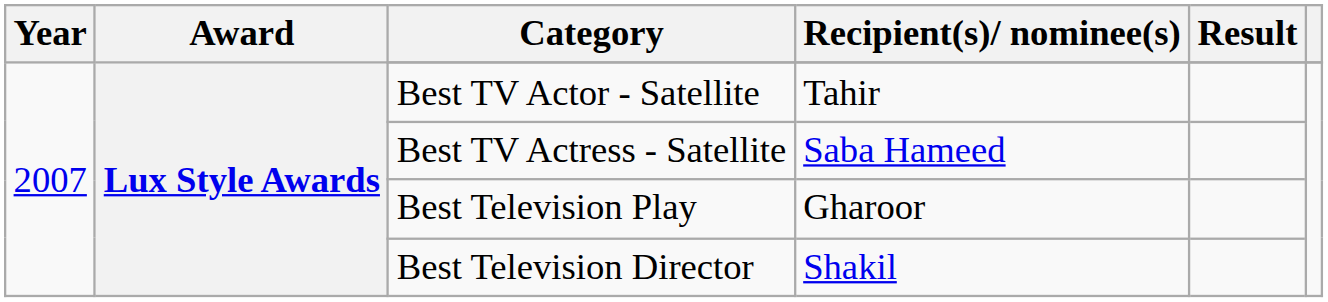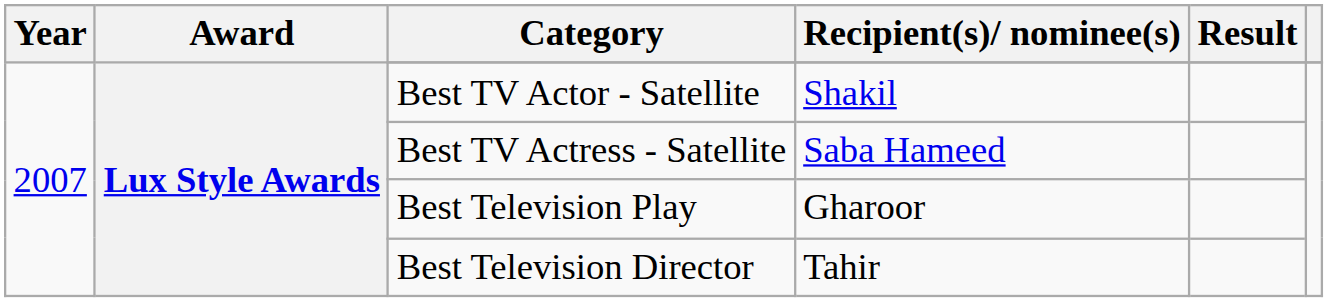(842, 91) Tahir -> (850, 91) Shakil
(850, 265) Shakil -> (842, 265) Tahir
